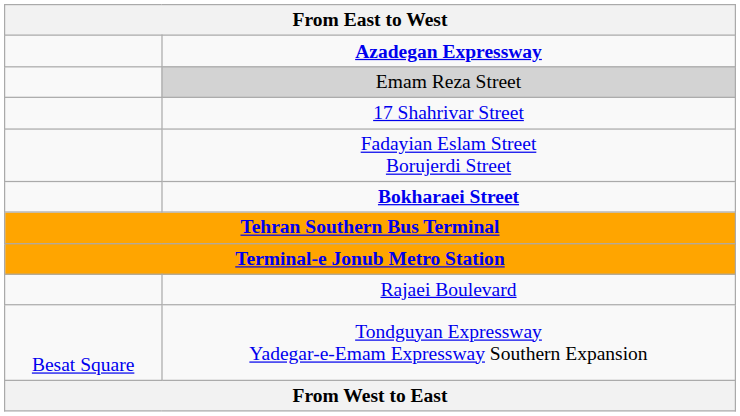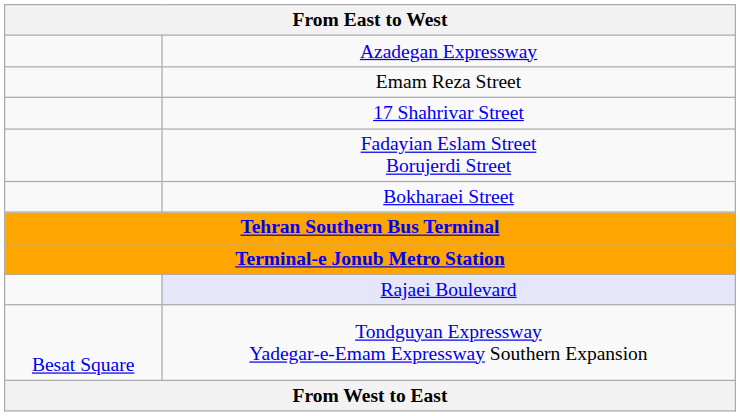(449, 50) bold -> (448, 50) normal
(448, 81) lightgrey background -> (448, 81) no background
(448, 196) bold -> (449, 196) normal
(449, 289) no background -> (449, 289) lavender background
